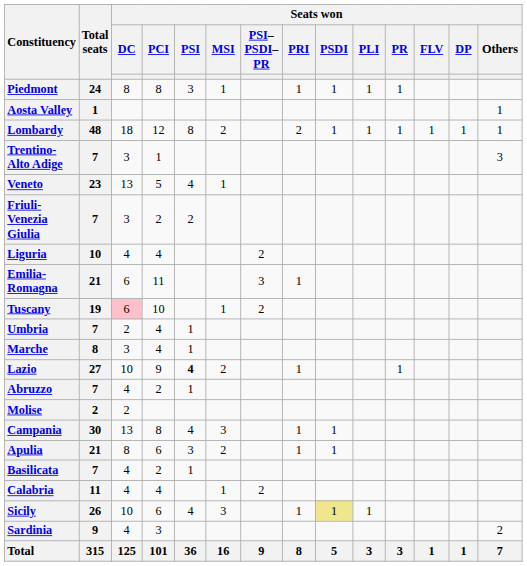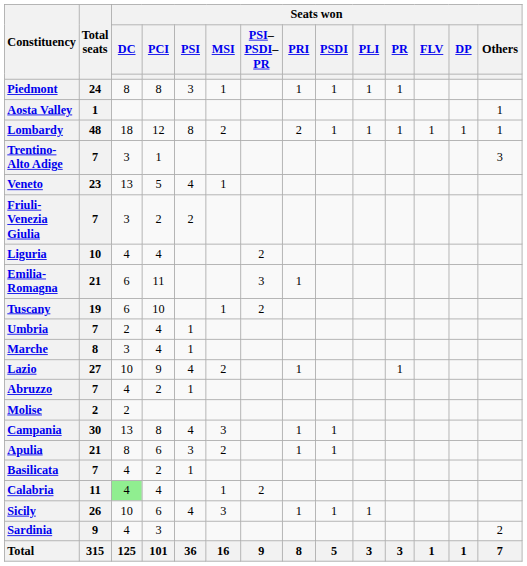(127, 309) pink background -> (127, 309) no background
(190, 369) bold -> (190, 369) normal
(127, 490) no background -> (127, 490) lightgreen background
(334, 511) khaki background -> (334, 511) no background
